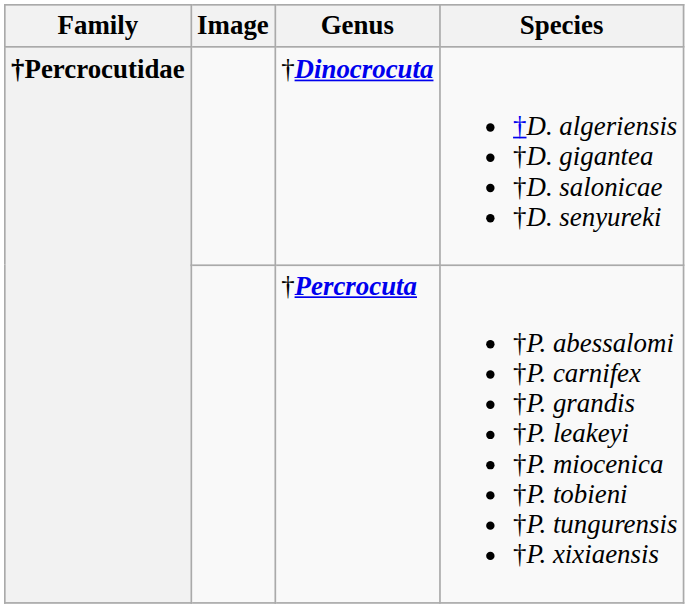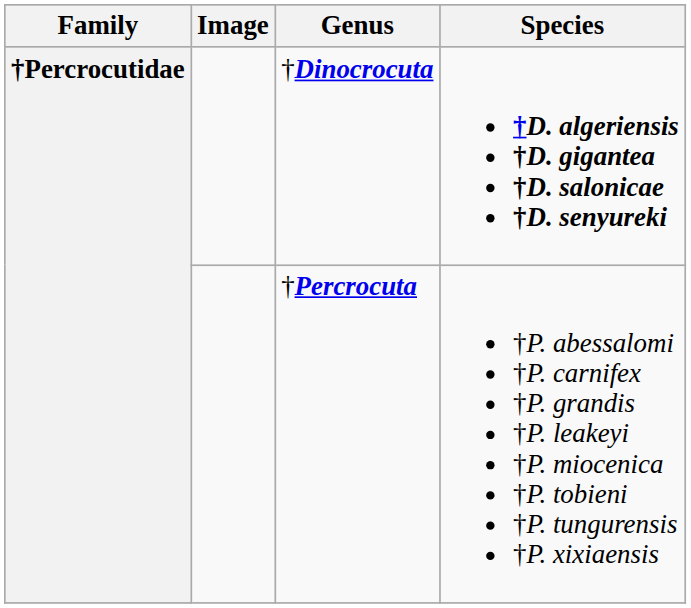(562, 171) normal -> (562, 171) bold
